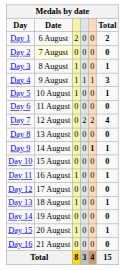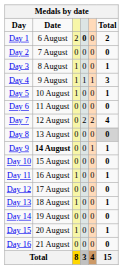(84, 39) normal -> (84, 39) bold
(53, 52) lightyellow background -> (53, 52) no background
(107, 134) no background -> (107, 134) lightgrey background
(53, 148) normal -> (53, 148) bold
(92, 148) bold -> (92, 148) normal
